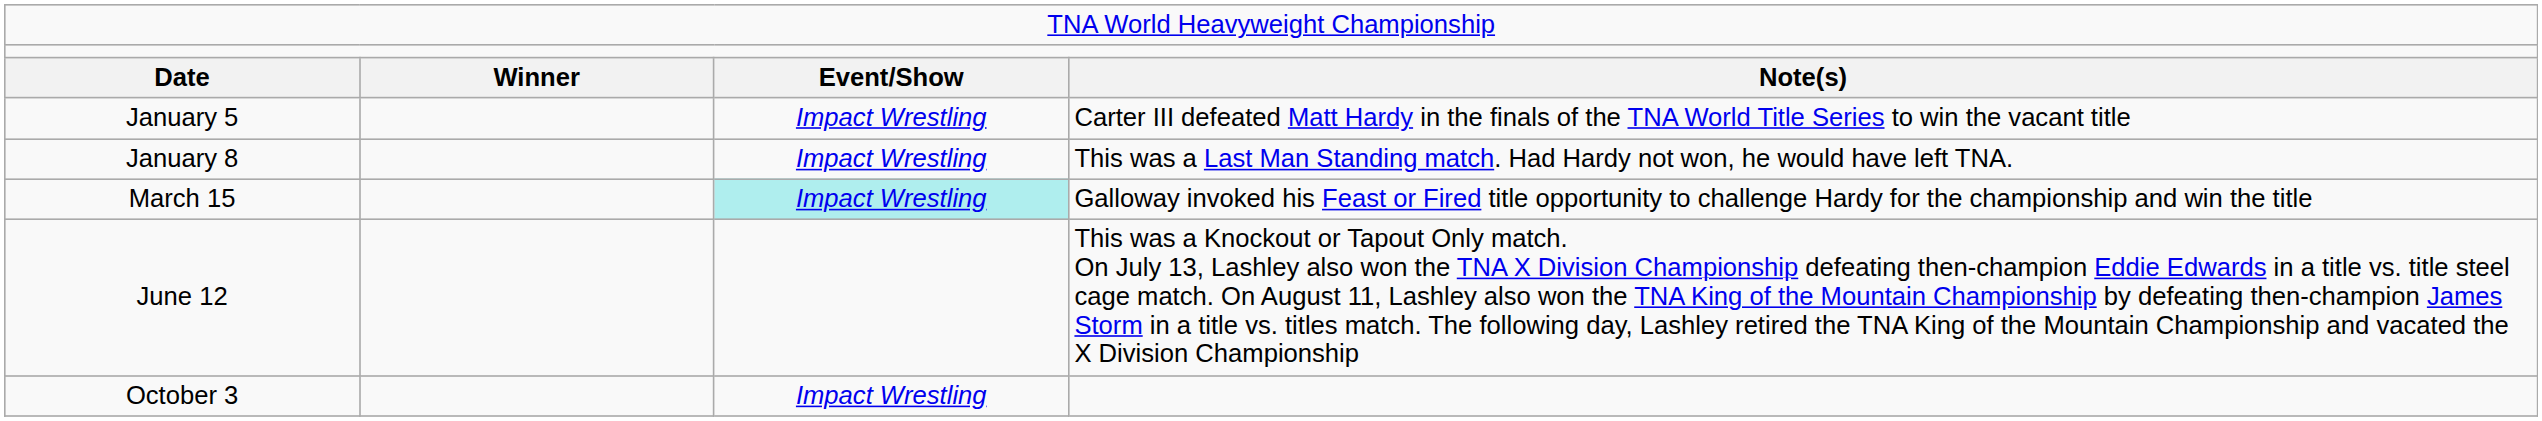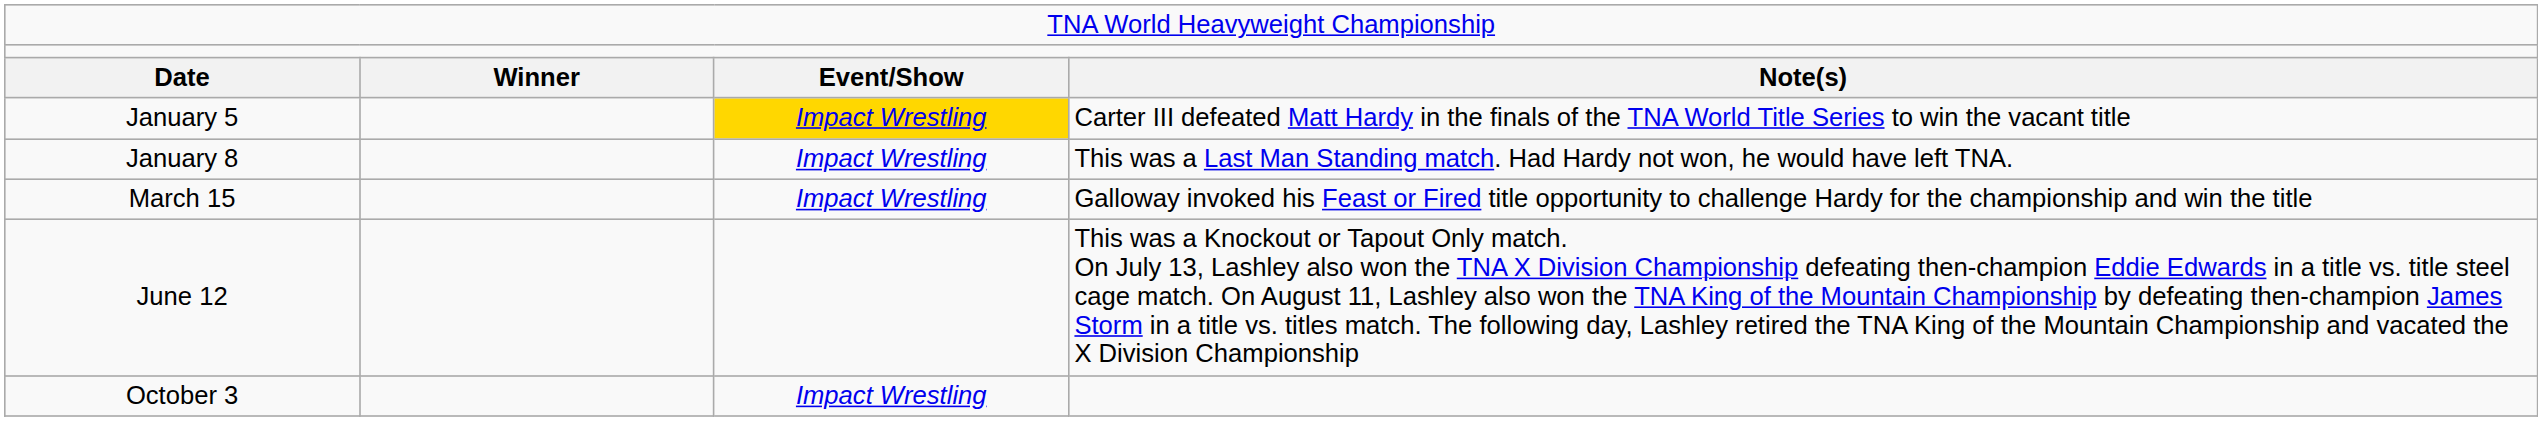(891, 117) no background -> (891, 117) gold background
(891, 198) paleturquoise background -> (891, 198) no background
